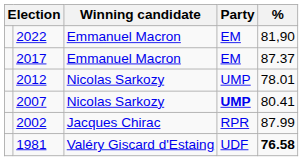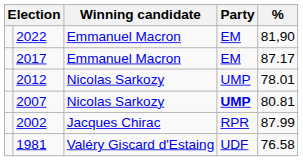(278, 58) 87.37 -> (278, 58) 87.17
(278, 101) 80.41 -> (278, 101) 80.81
(278, 144) bold -> (278, 144) normal
